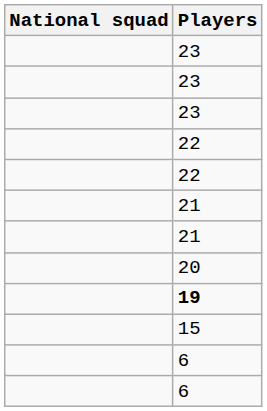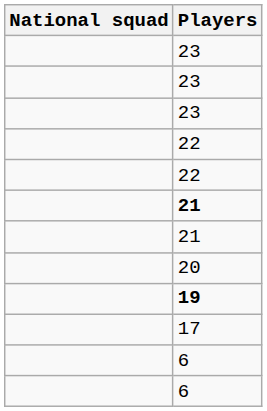(189, 206) normal -> (189, 206) bold
(189, 330) 15 -> (189, 330) 17
